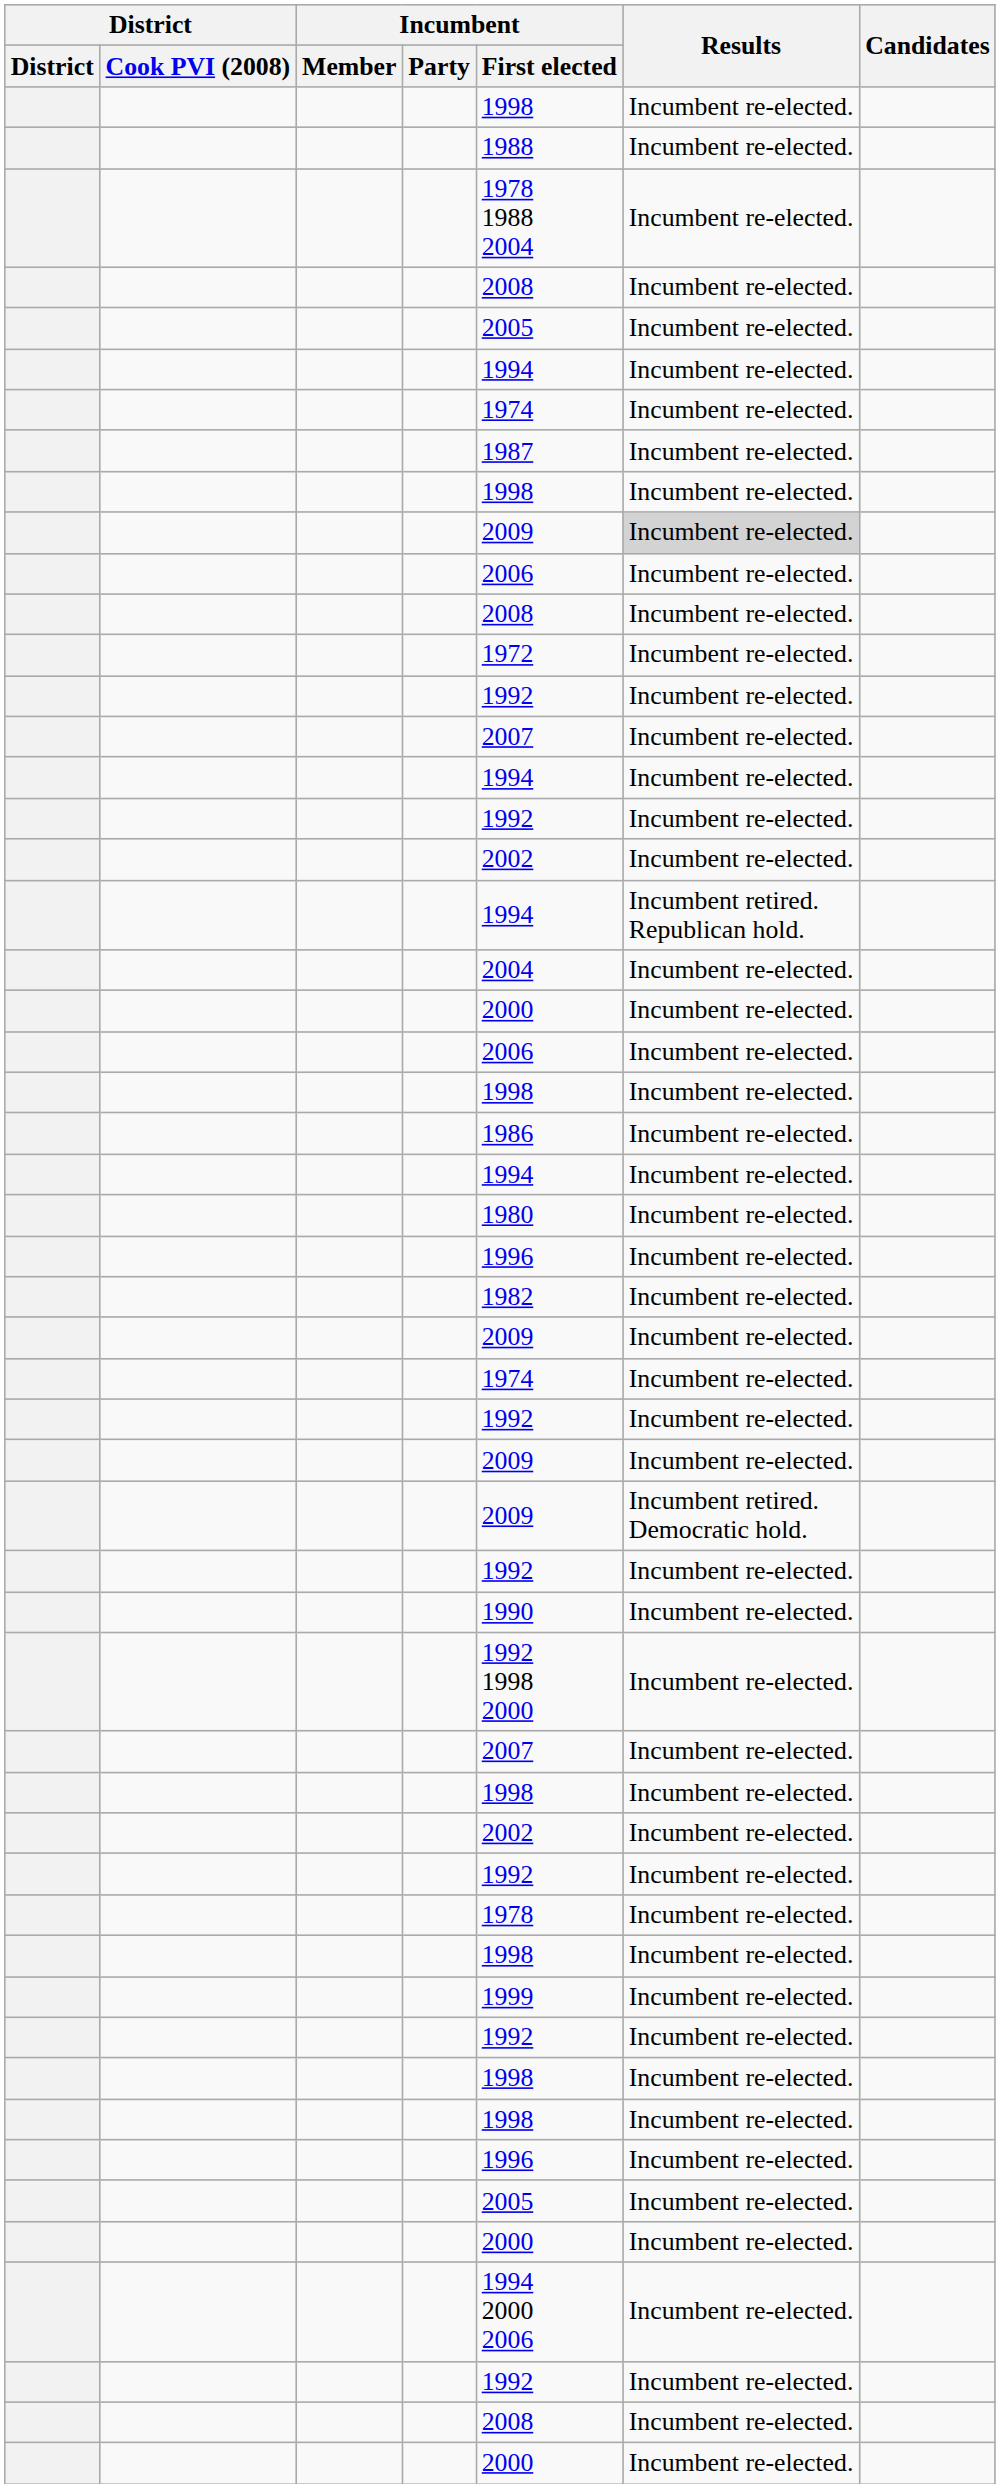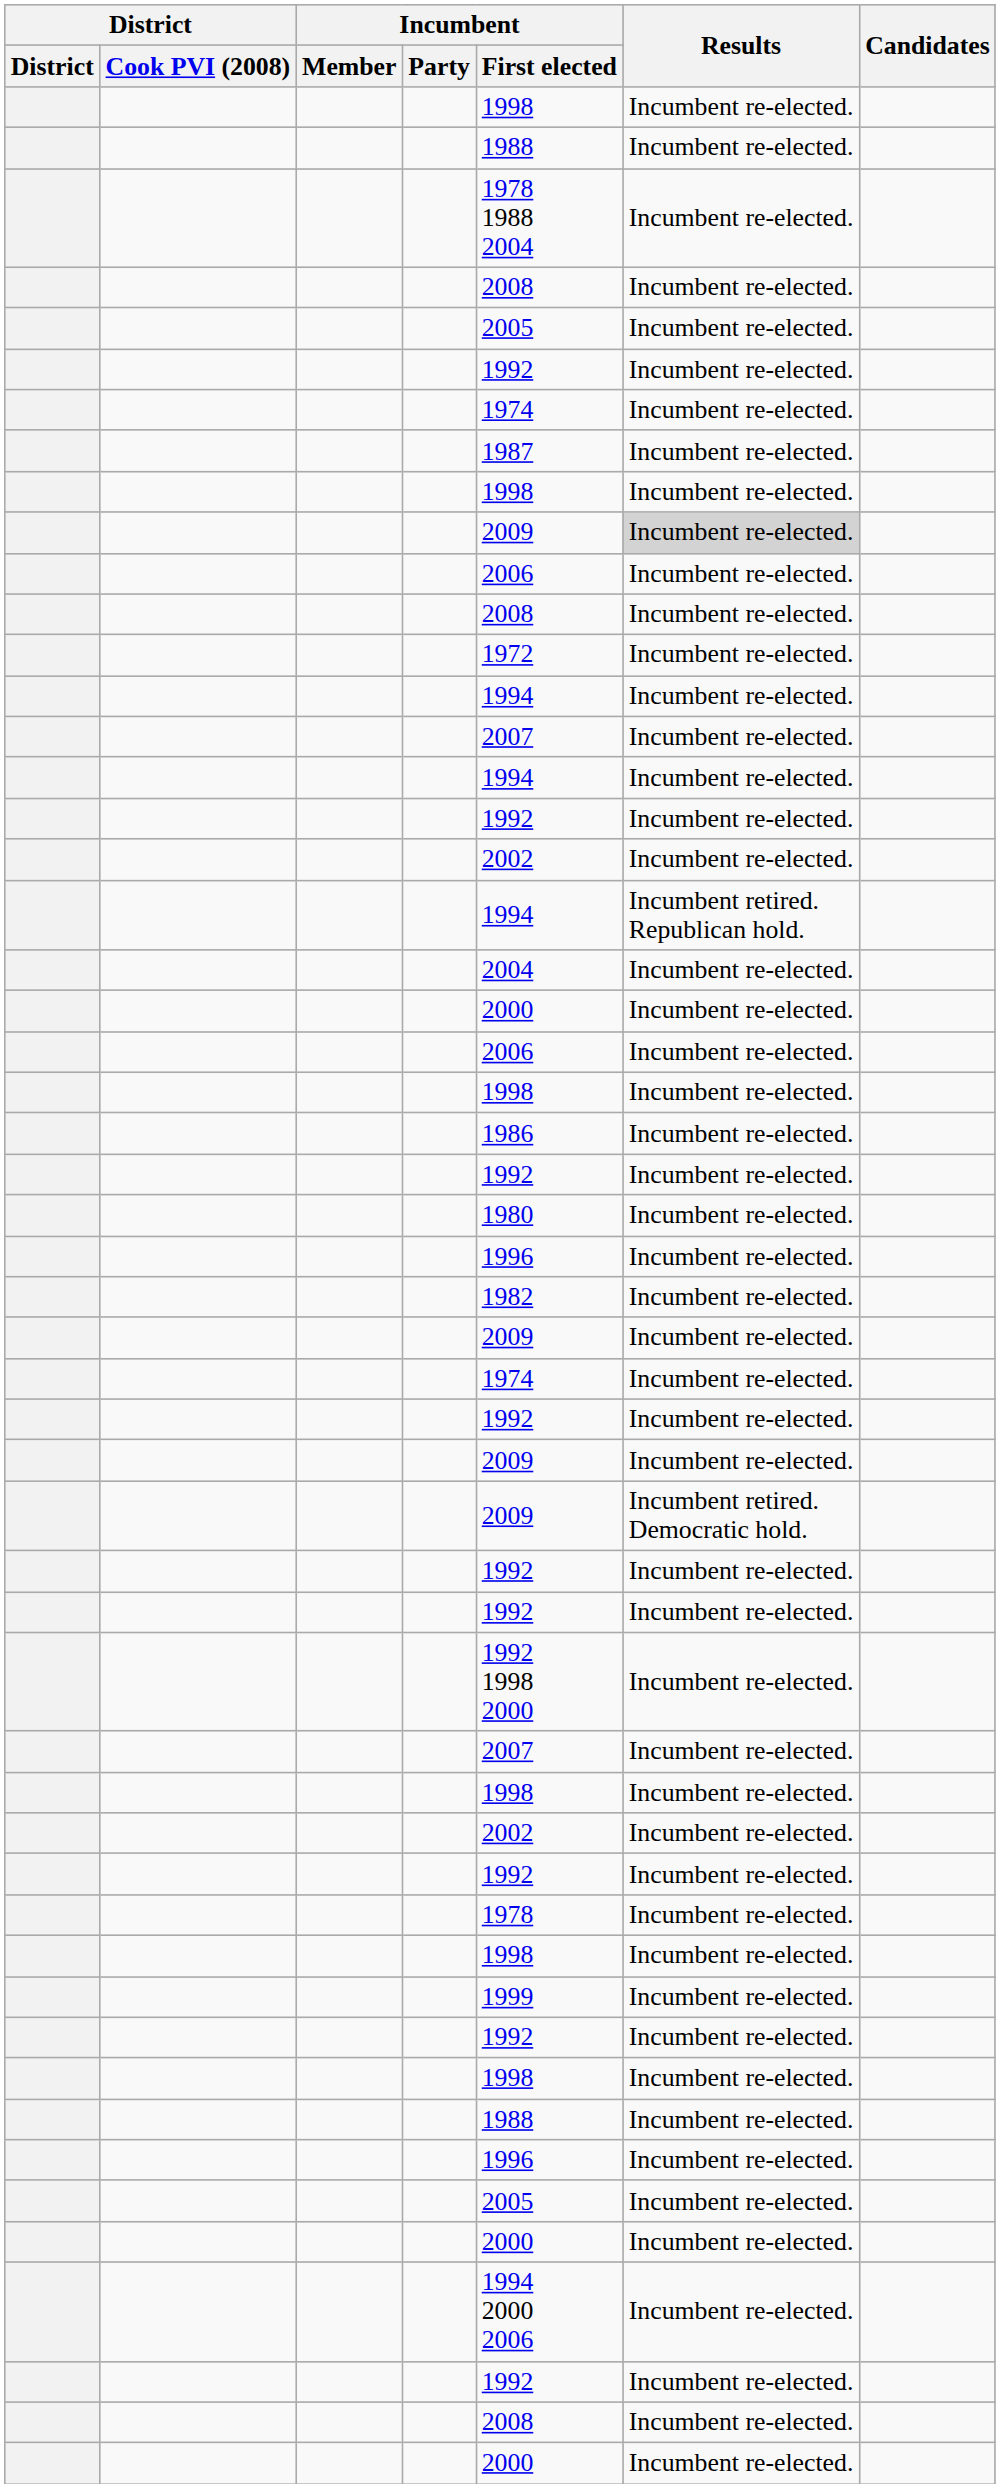(508, 368) 1994 -> (508, 368) 1992
(508, 695) 1992 -> (508, 695) 1994
(508, 1174) 1994 -> (508, 1174) 1992
(508, 1611) 1990 -> (508, 1611) 1992
(508, 2118) 1998 -> (508, 2118) 1988
